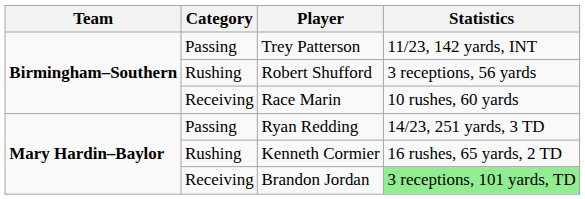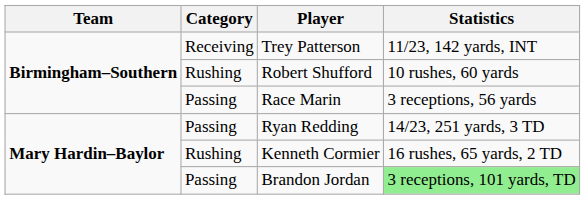(211, 45) Passing -> (219, 45) Receiving
(462, 72) 3 receptions, 56 yards -> (453, 72) 10 rushes, 60 yards
(219, 99) Receiving -> (211, 99) Passing
(453, 99) 10 rushes, 60 yards -> (462, 99) 3 receptions, 56 yards
(219, 180) Receiving -> (211, 180) Passing
